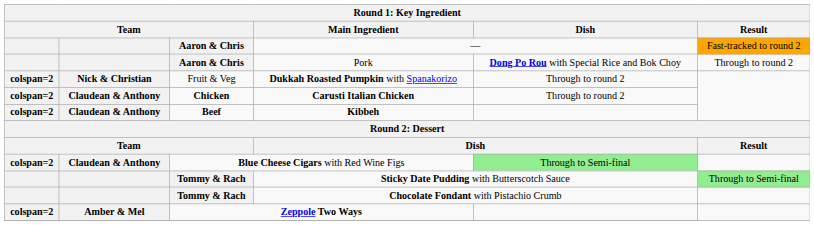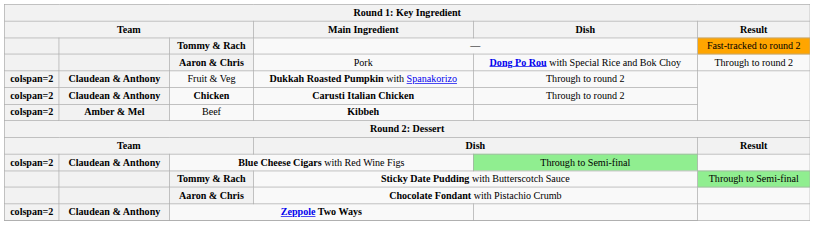(211, 46) Aaron & Chris -> (211, 46) Tommy & Rach
(114, 79) Nick & Christian -> (114, 79) Claudean & Anthony
(114, 112) Claudean & Anthony -> (114, 112) Amber & Mel
(211, 112) bold -> (211, 112) normal
(211, 196) Tommy & Rach -> (211, 196) Aaron & Chris
(114, 212) Amber & Mel -> (114, 212) Claudean & Anthony
